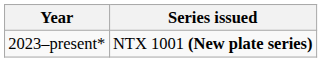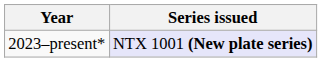(213, 43) no background -> (213, 43) lavender background
